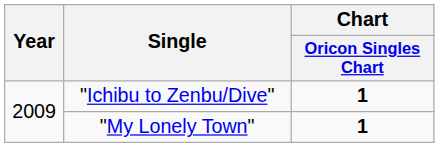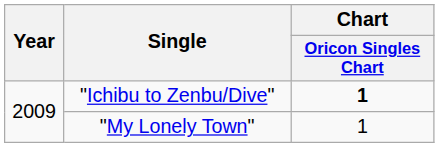(362, 127) bold -> (362, 127) normal
